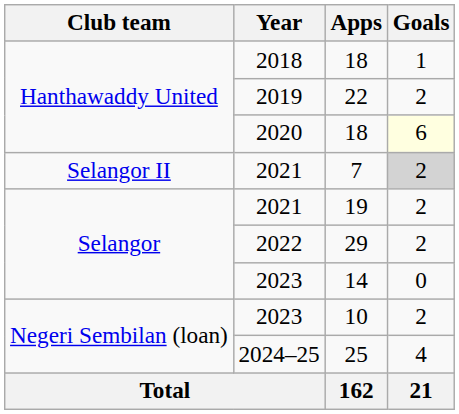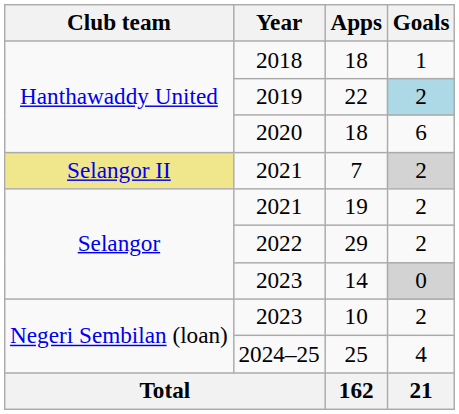(421, 96) no background -> (421, 96) lightblue background
(421, 133) lightyellow background -> (421, 133) no background
(119, 170) no background -> (119, 170) khaki background
(421, 280) no background -> (421, 280) lightgrey background
